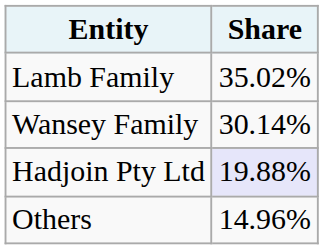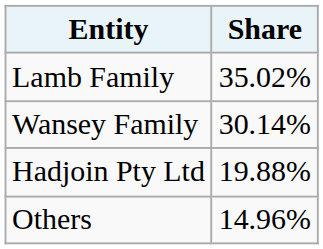(265, 171) lavender background -> (265, 171) no background
